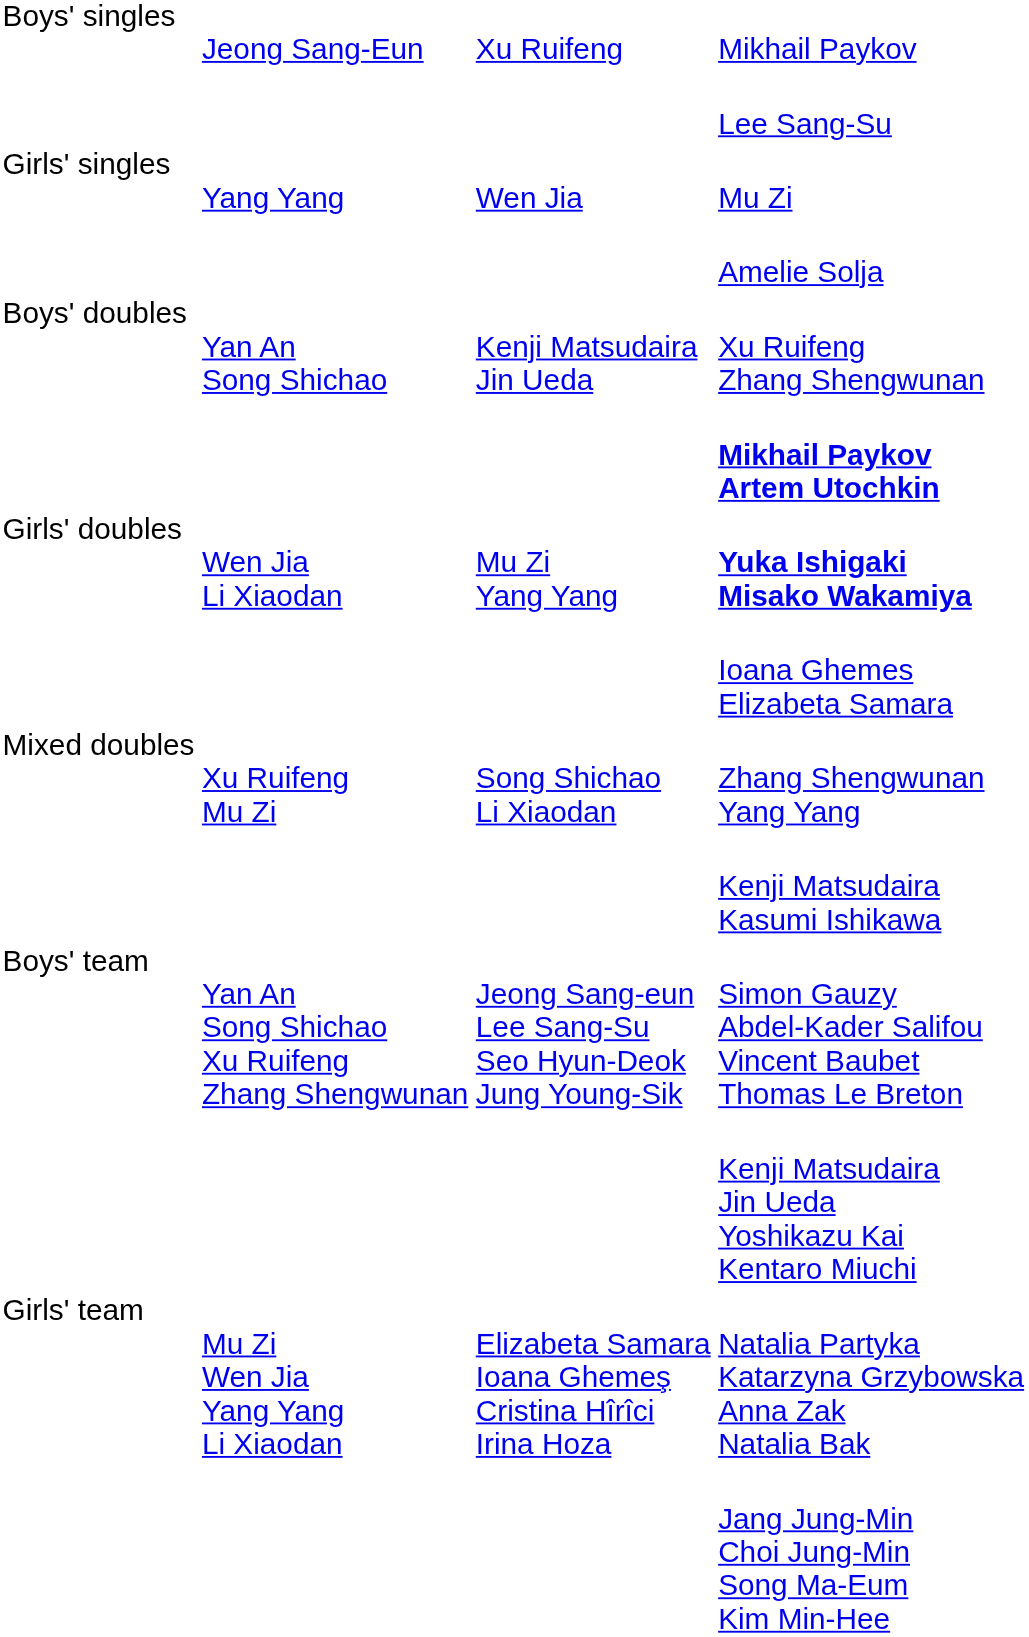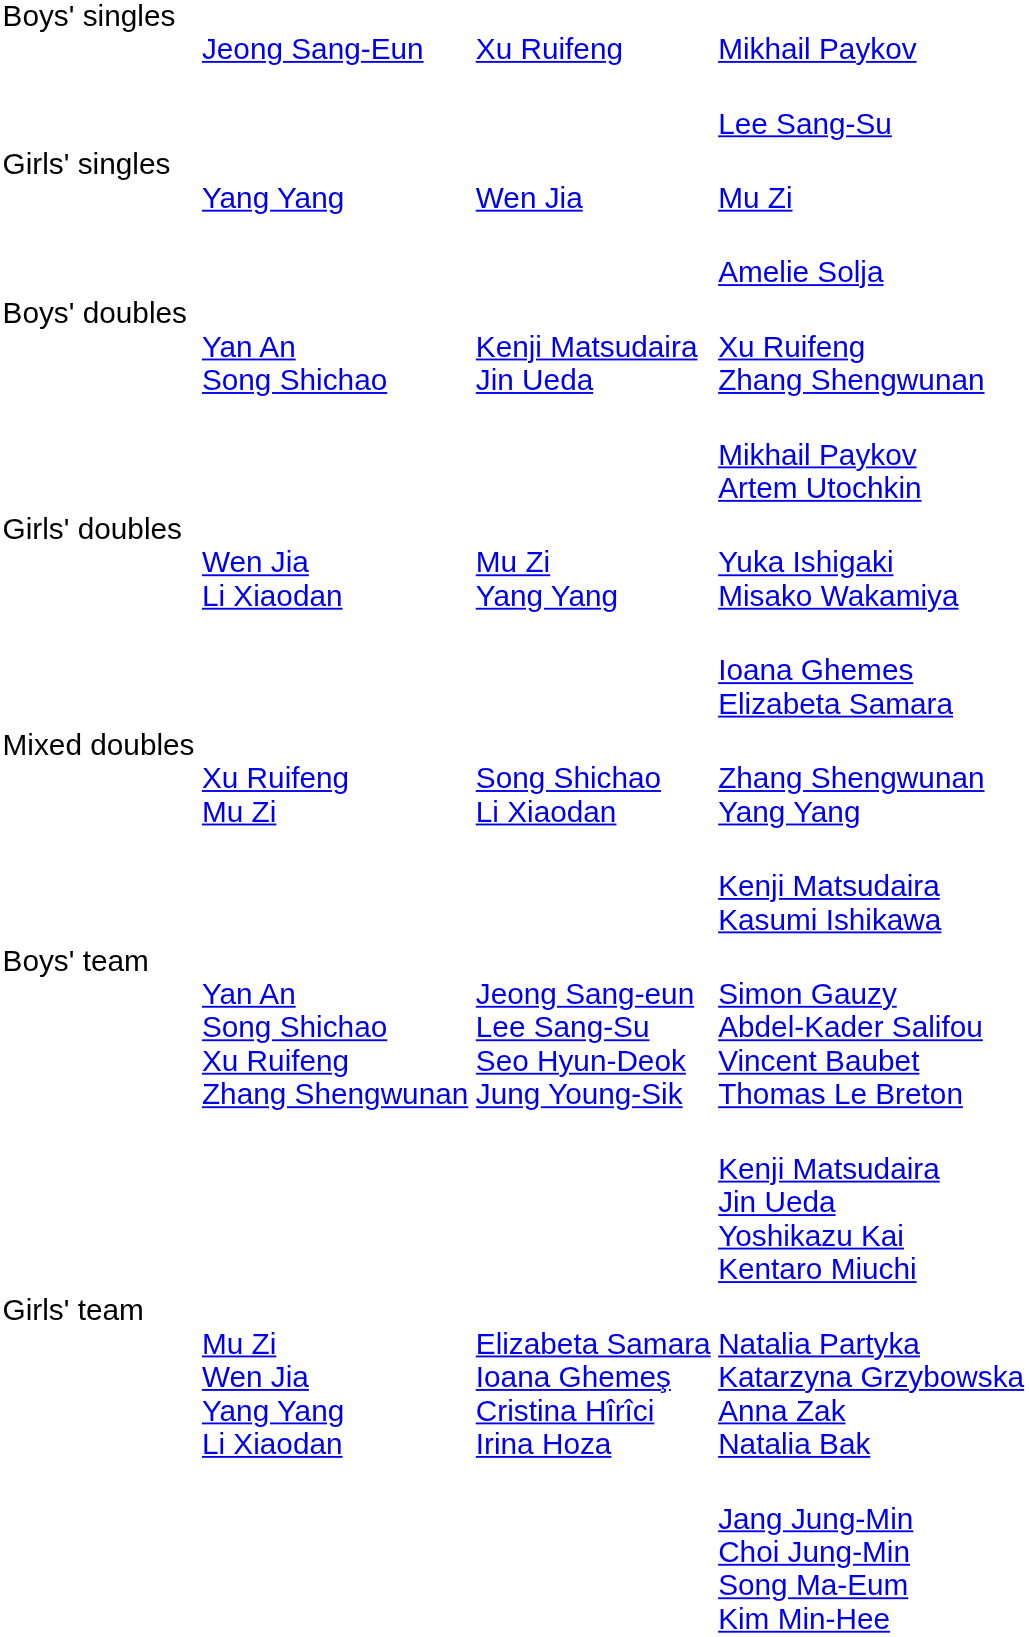(829, 471) bold -> (820, 471) normal
(845, 579) bold -> (838, 579) normal
